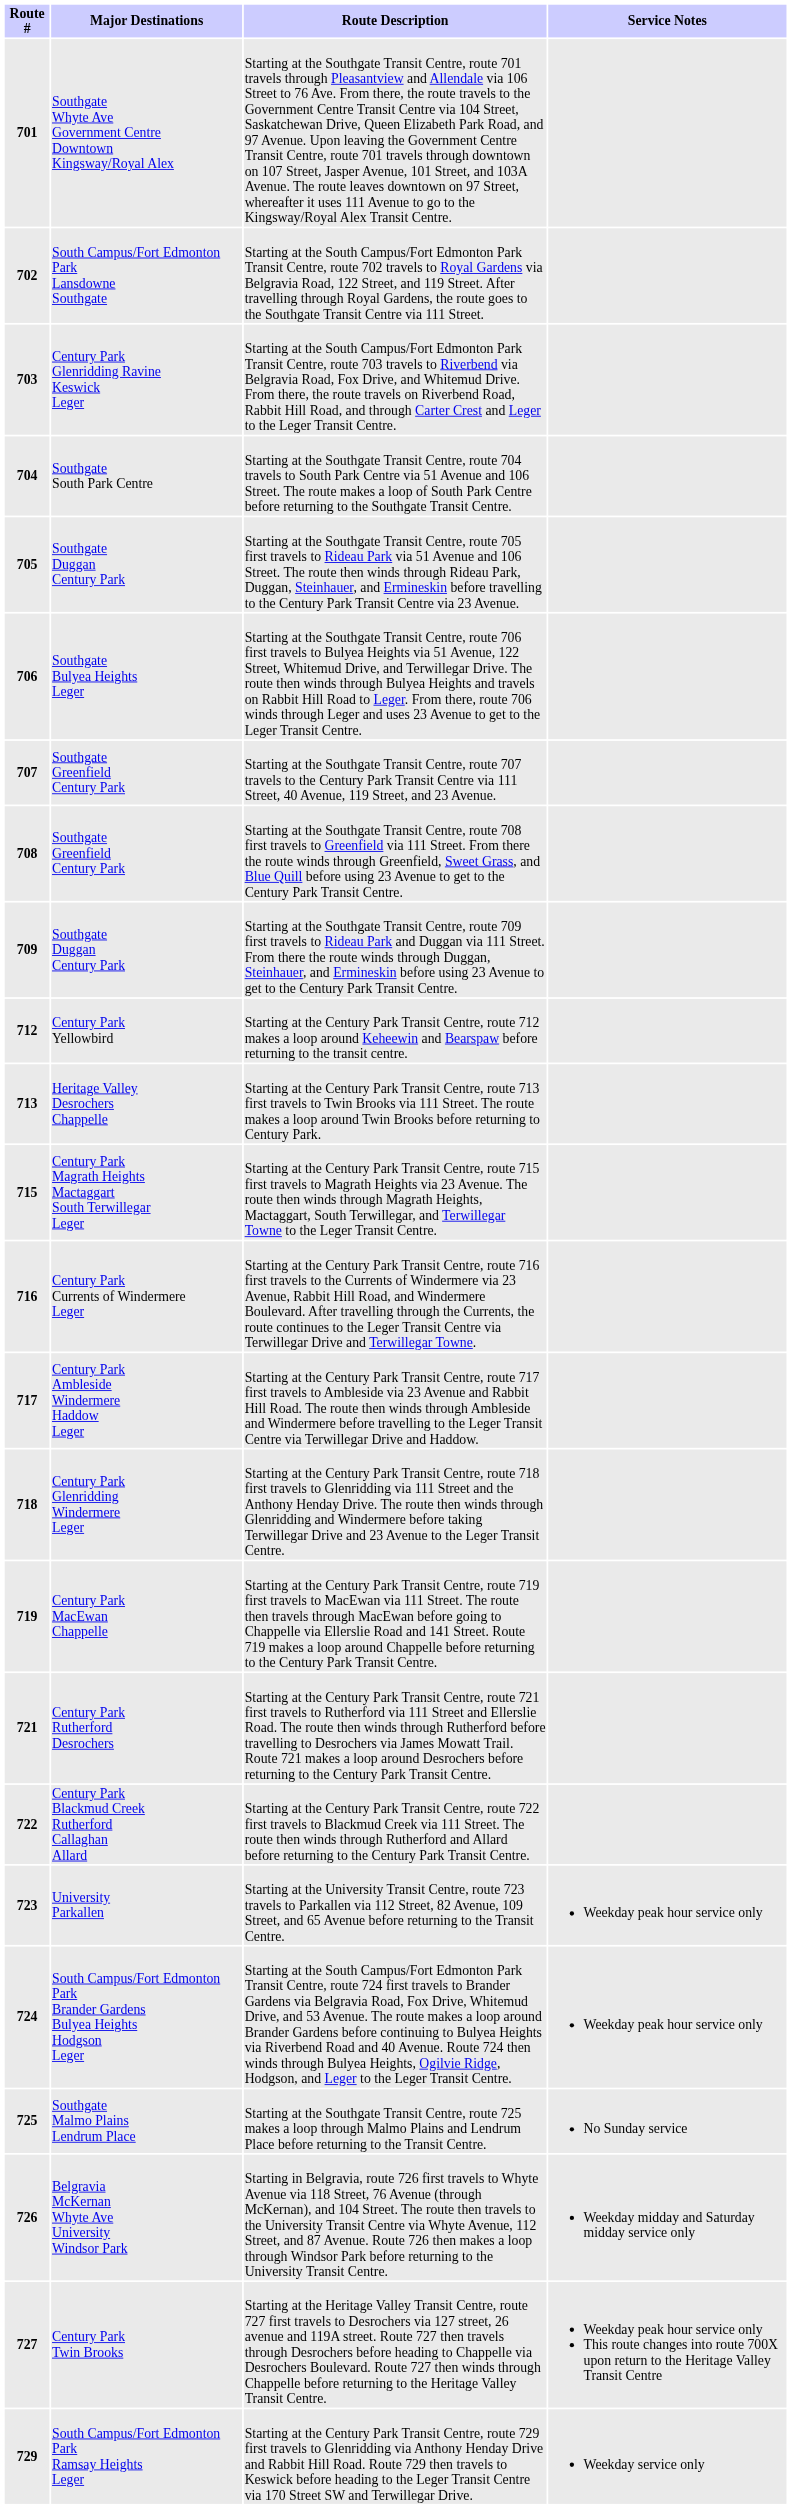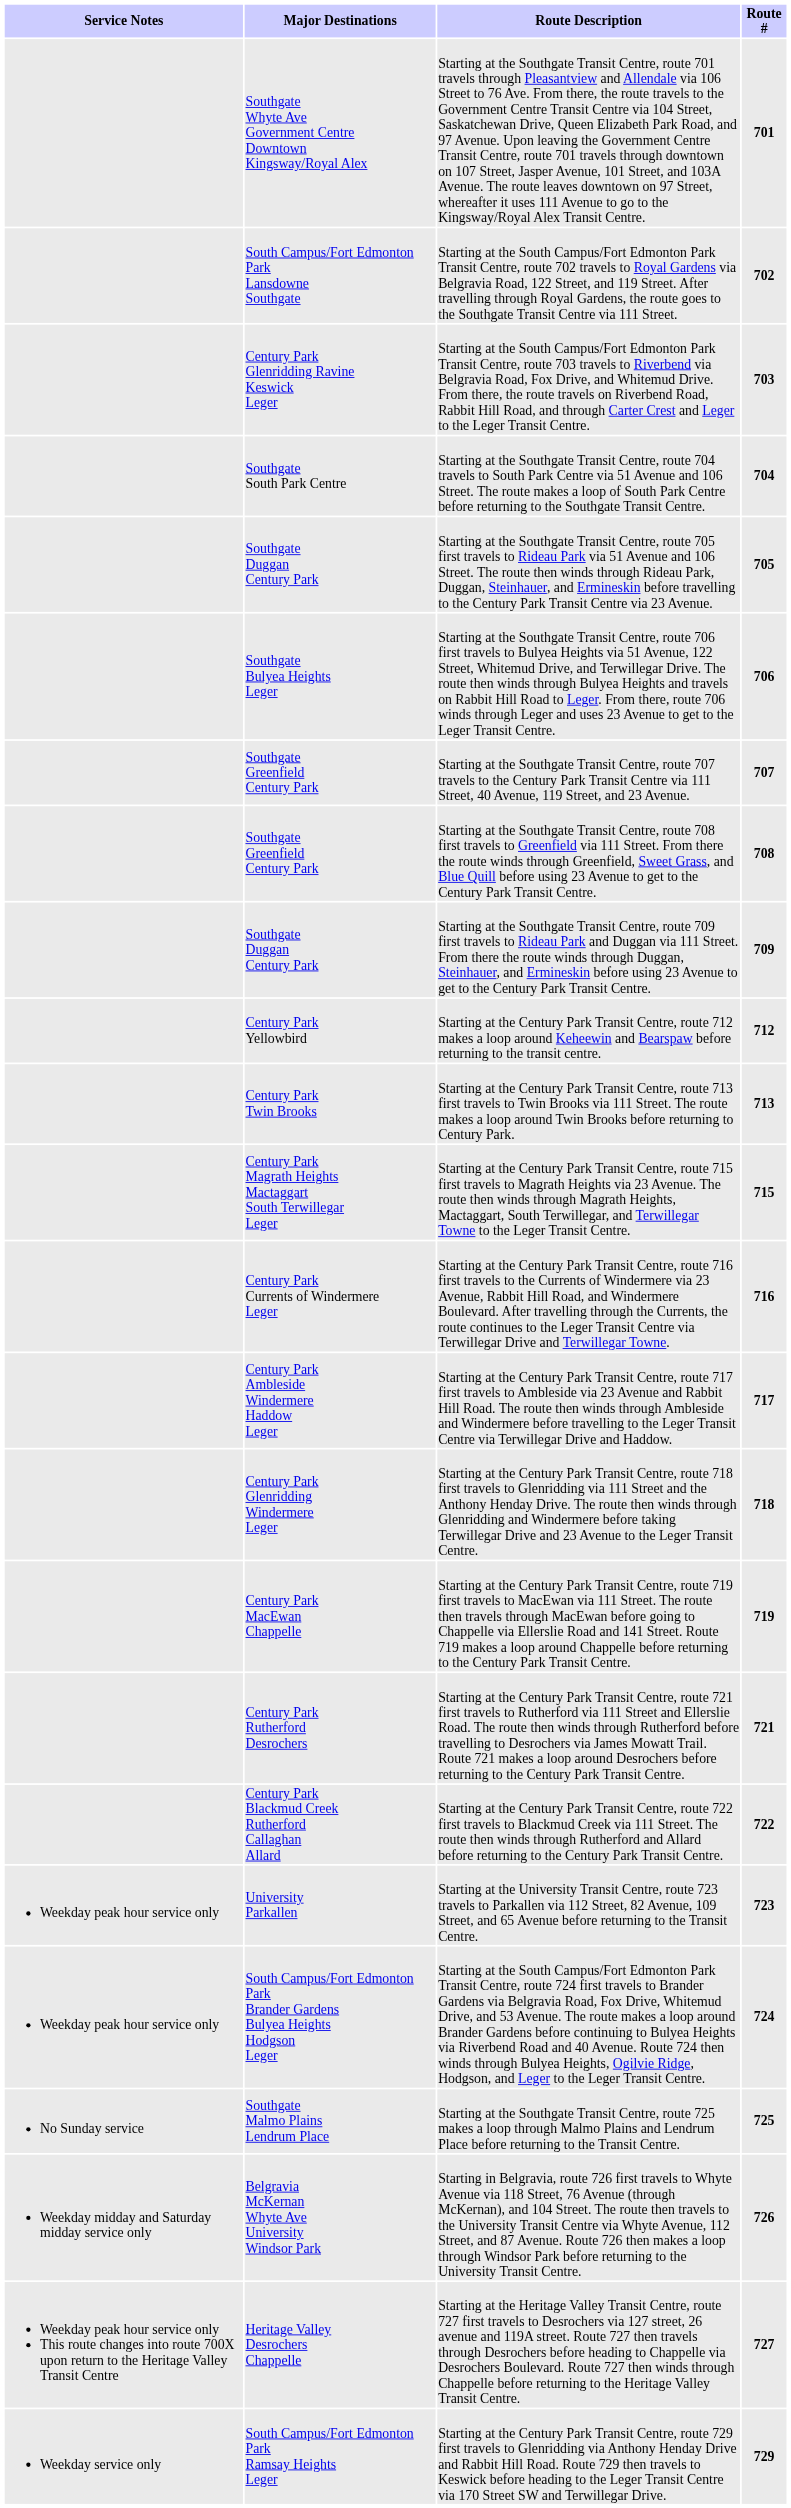columns swapped: (27, 21) <-> (667, 21)
(95, 1103) Heritage Valley Desrochers Chappelle -> (282, 1103) Century Park Twin Brooks
(89, 2344) Century Park Twin Brooks -> (288, 2344) Heritage Valley Desrochers Chappelle
